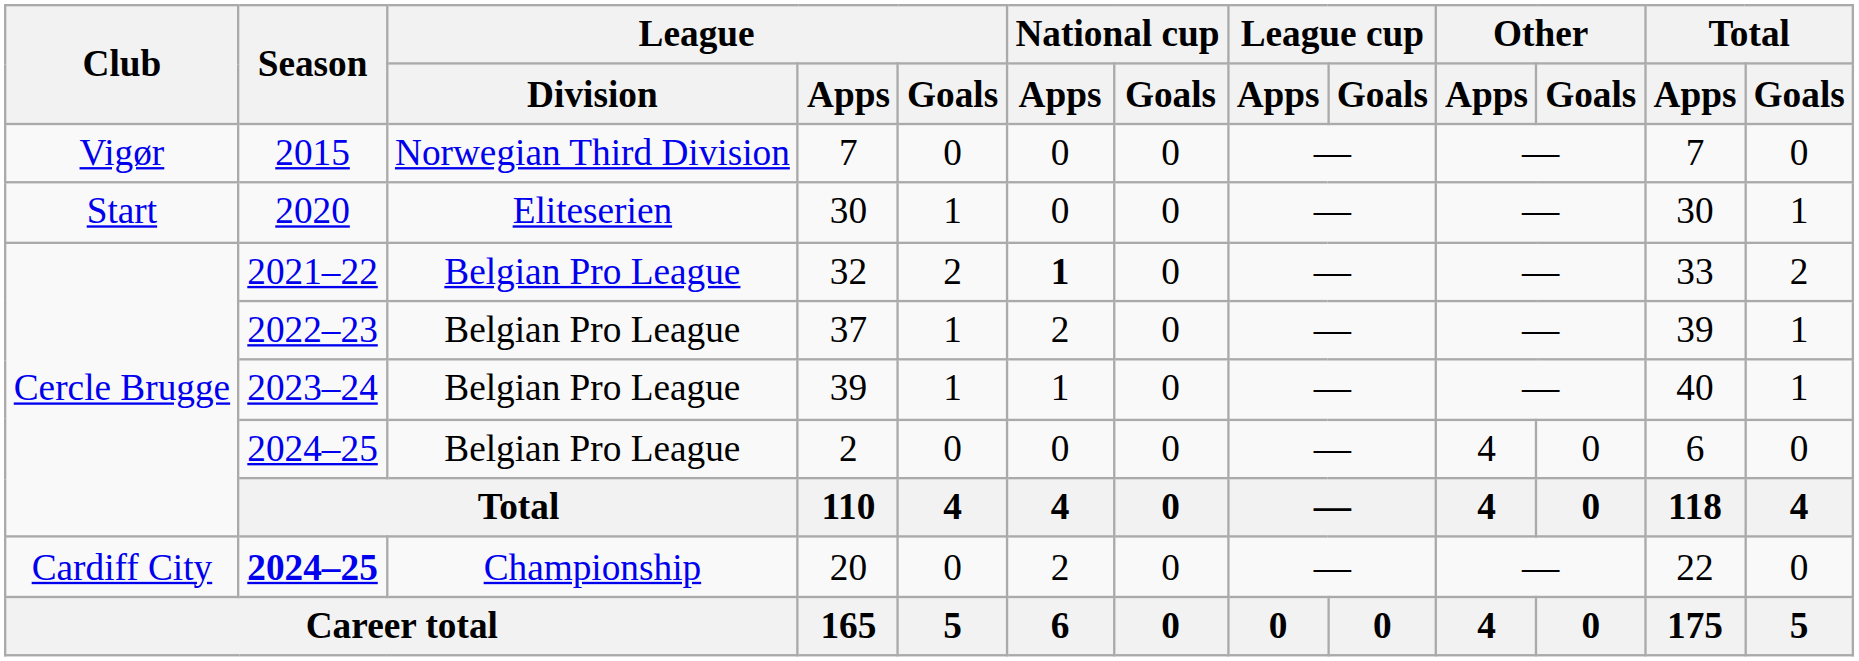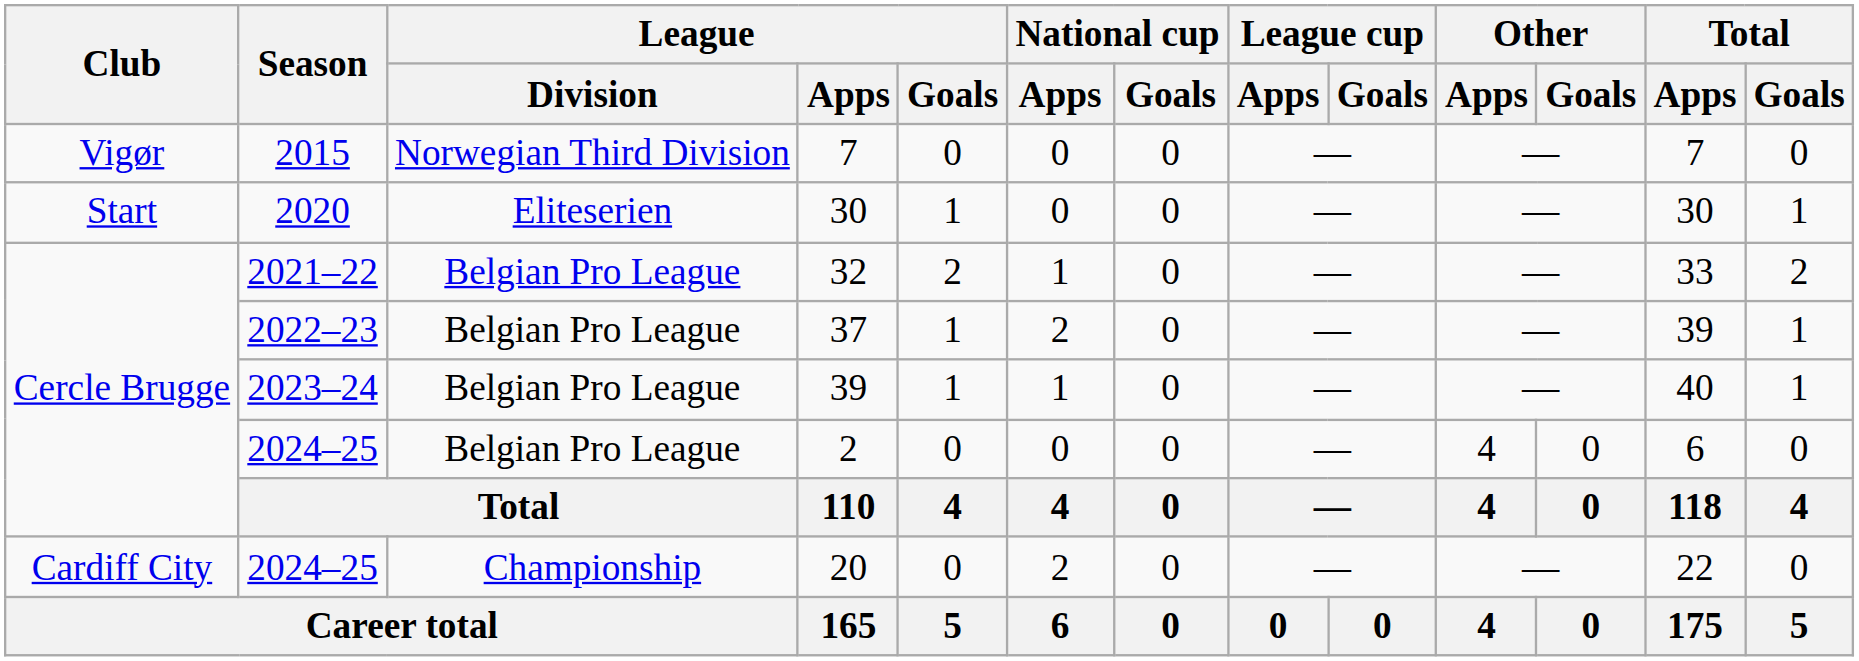(1060, 270) bold -> (1060, 270) normal
(313, 566) bold -> (313, 566) normal
